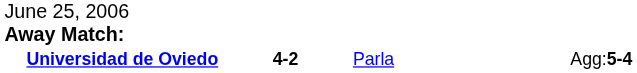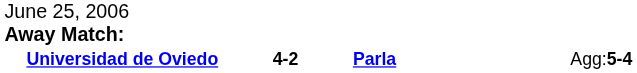(374, 59) normal -> (375, 59) bold
